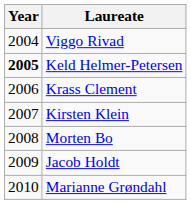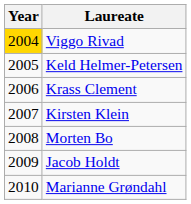(23, 41) no background -> (23, 41) gold background
(23, 65) bold -> (23, 65) normal
